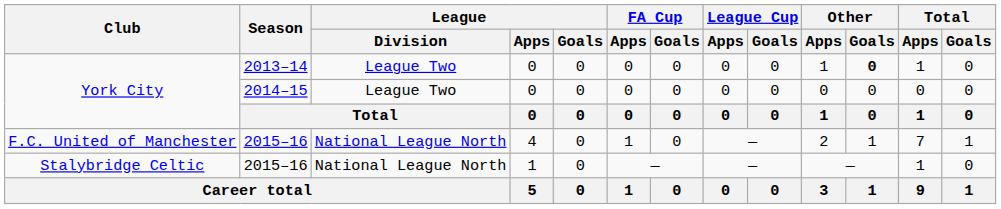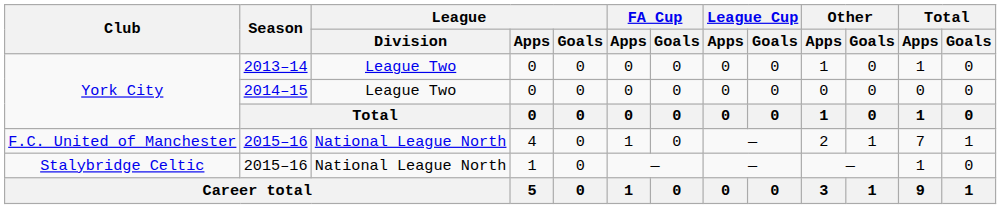(872, 67) bold -> (872, 67) normal
